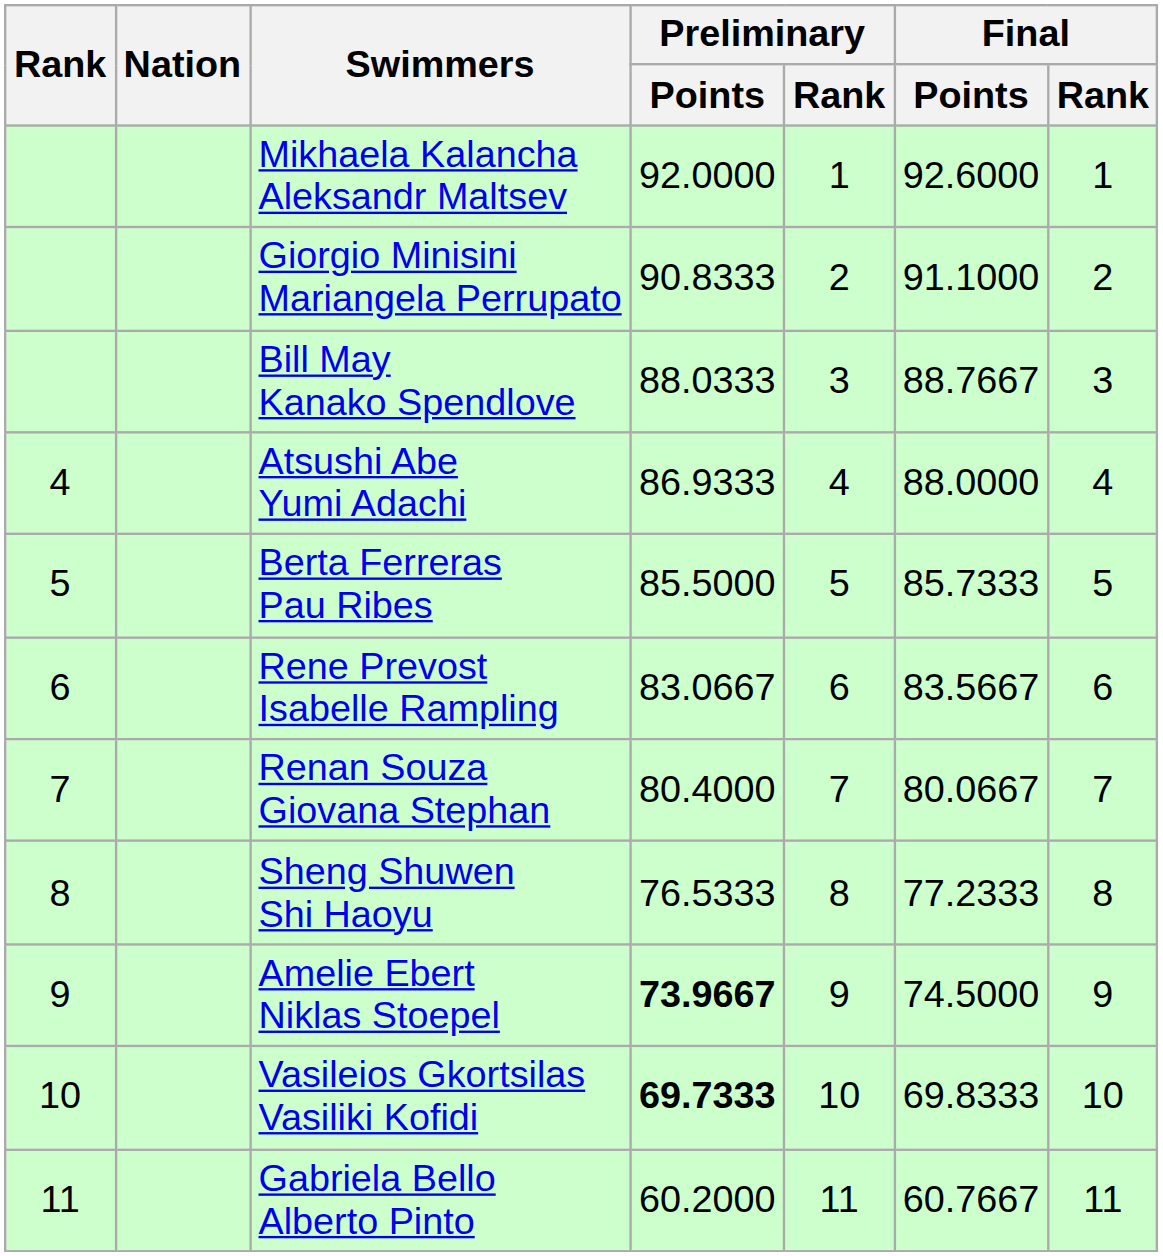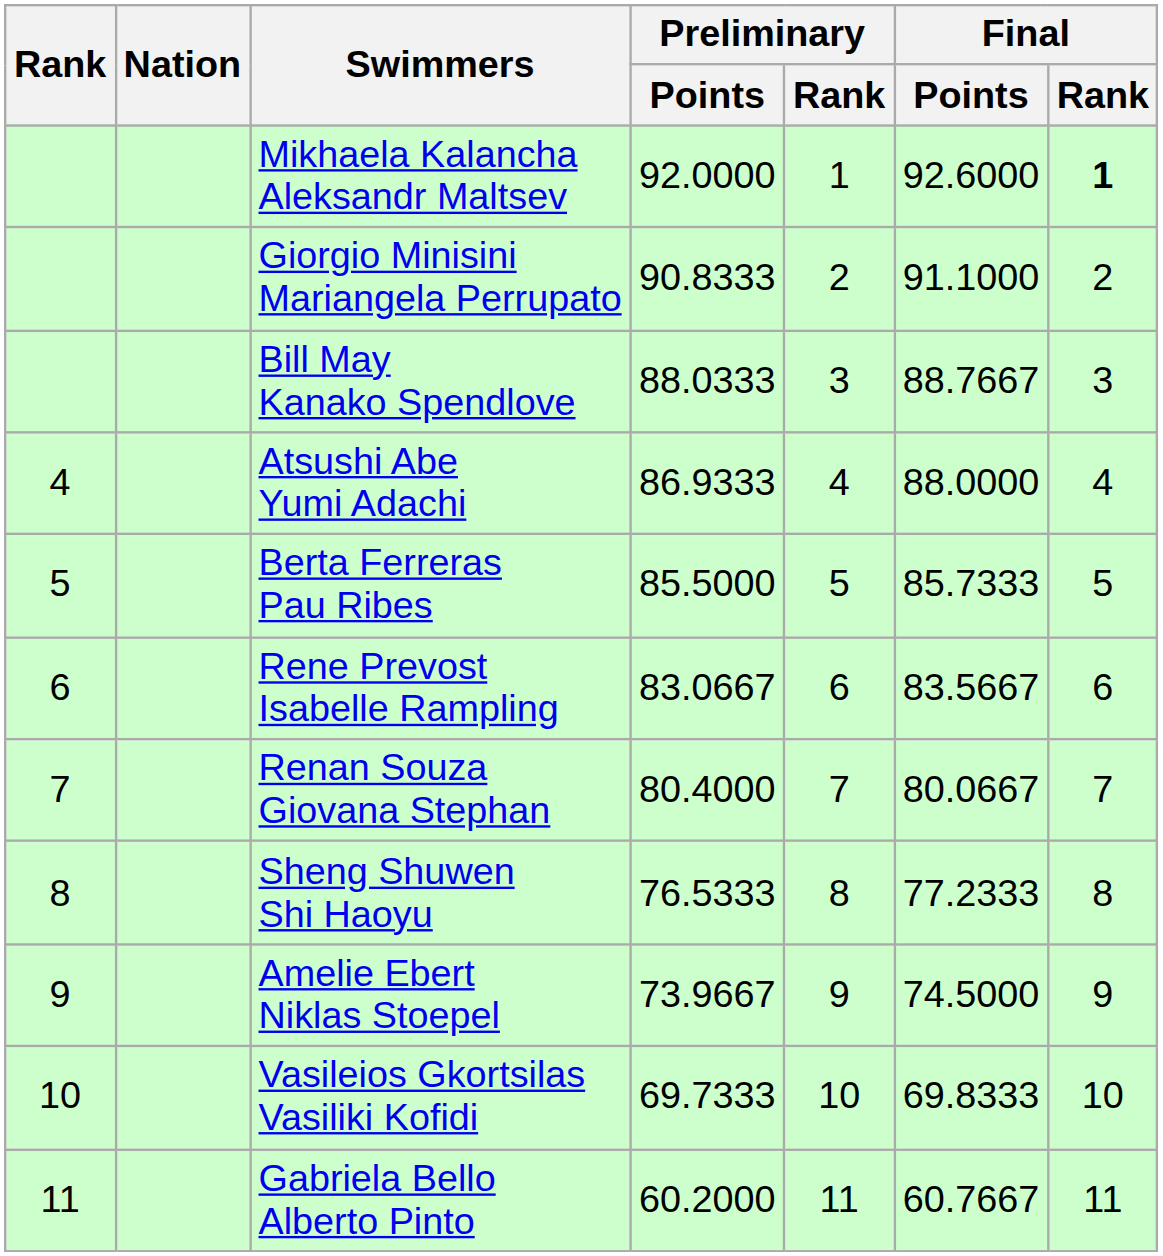(1103, 175) normal -> (1103, 175) bold
(707, 994) bold -> (707, 994) normal
(707, 1096) bold -> (707, 1096) normal
